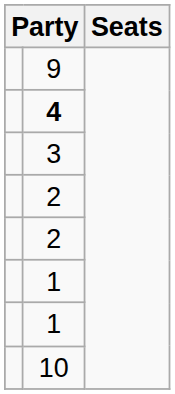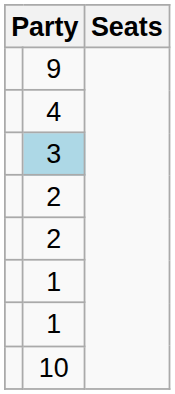(54, 112) bold -> (54, 112) normal
(54, 154) no background -> (54, 154) lightblue background
